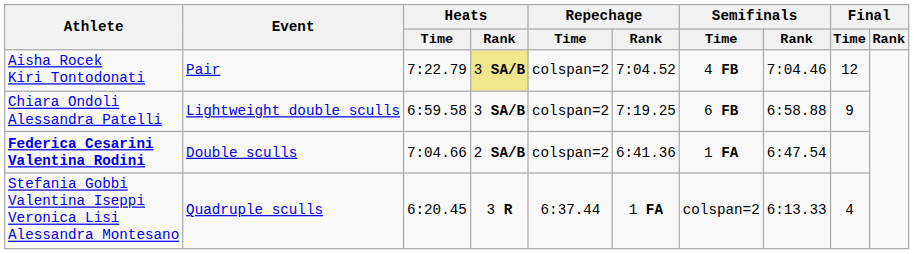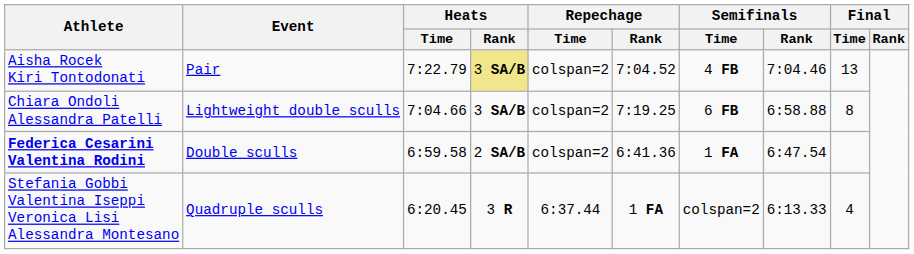(850, 70) 12 -> (850, 70) 13
(437, 111) 6:59.58 -> (437, 111) 7:04.66
(850, 111) 9 -> (850, 111) 8
(437, 152) 7:04.66 -> (437, 152) 6:59.58
